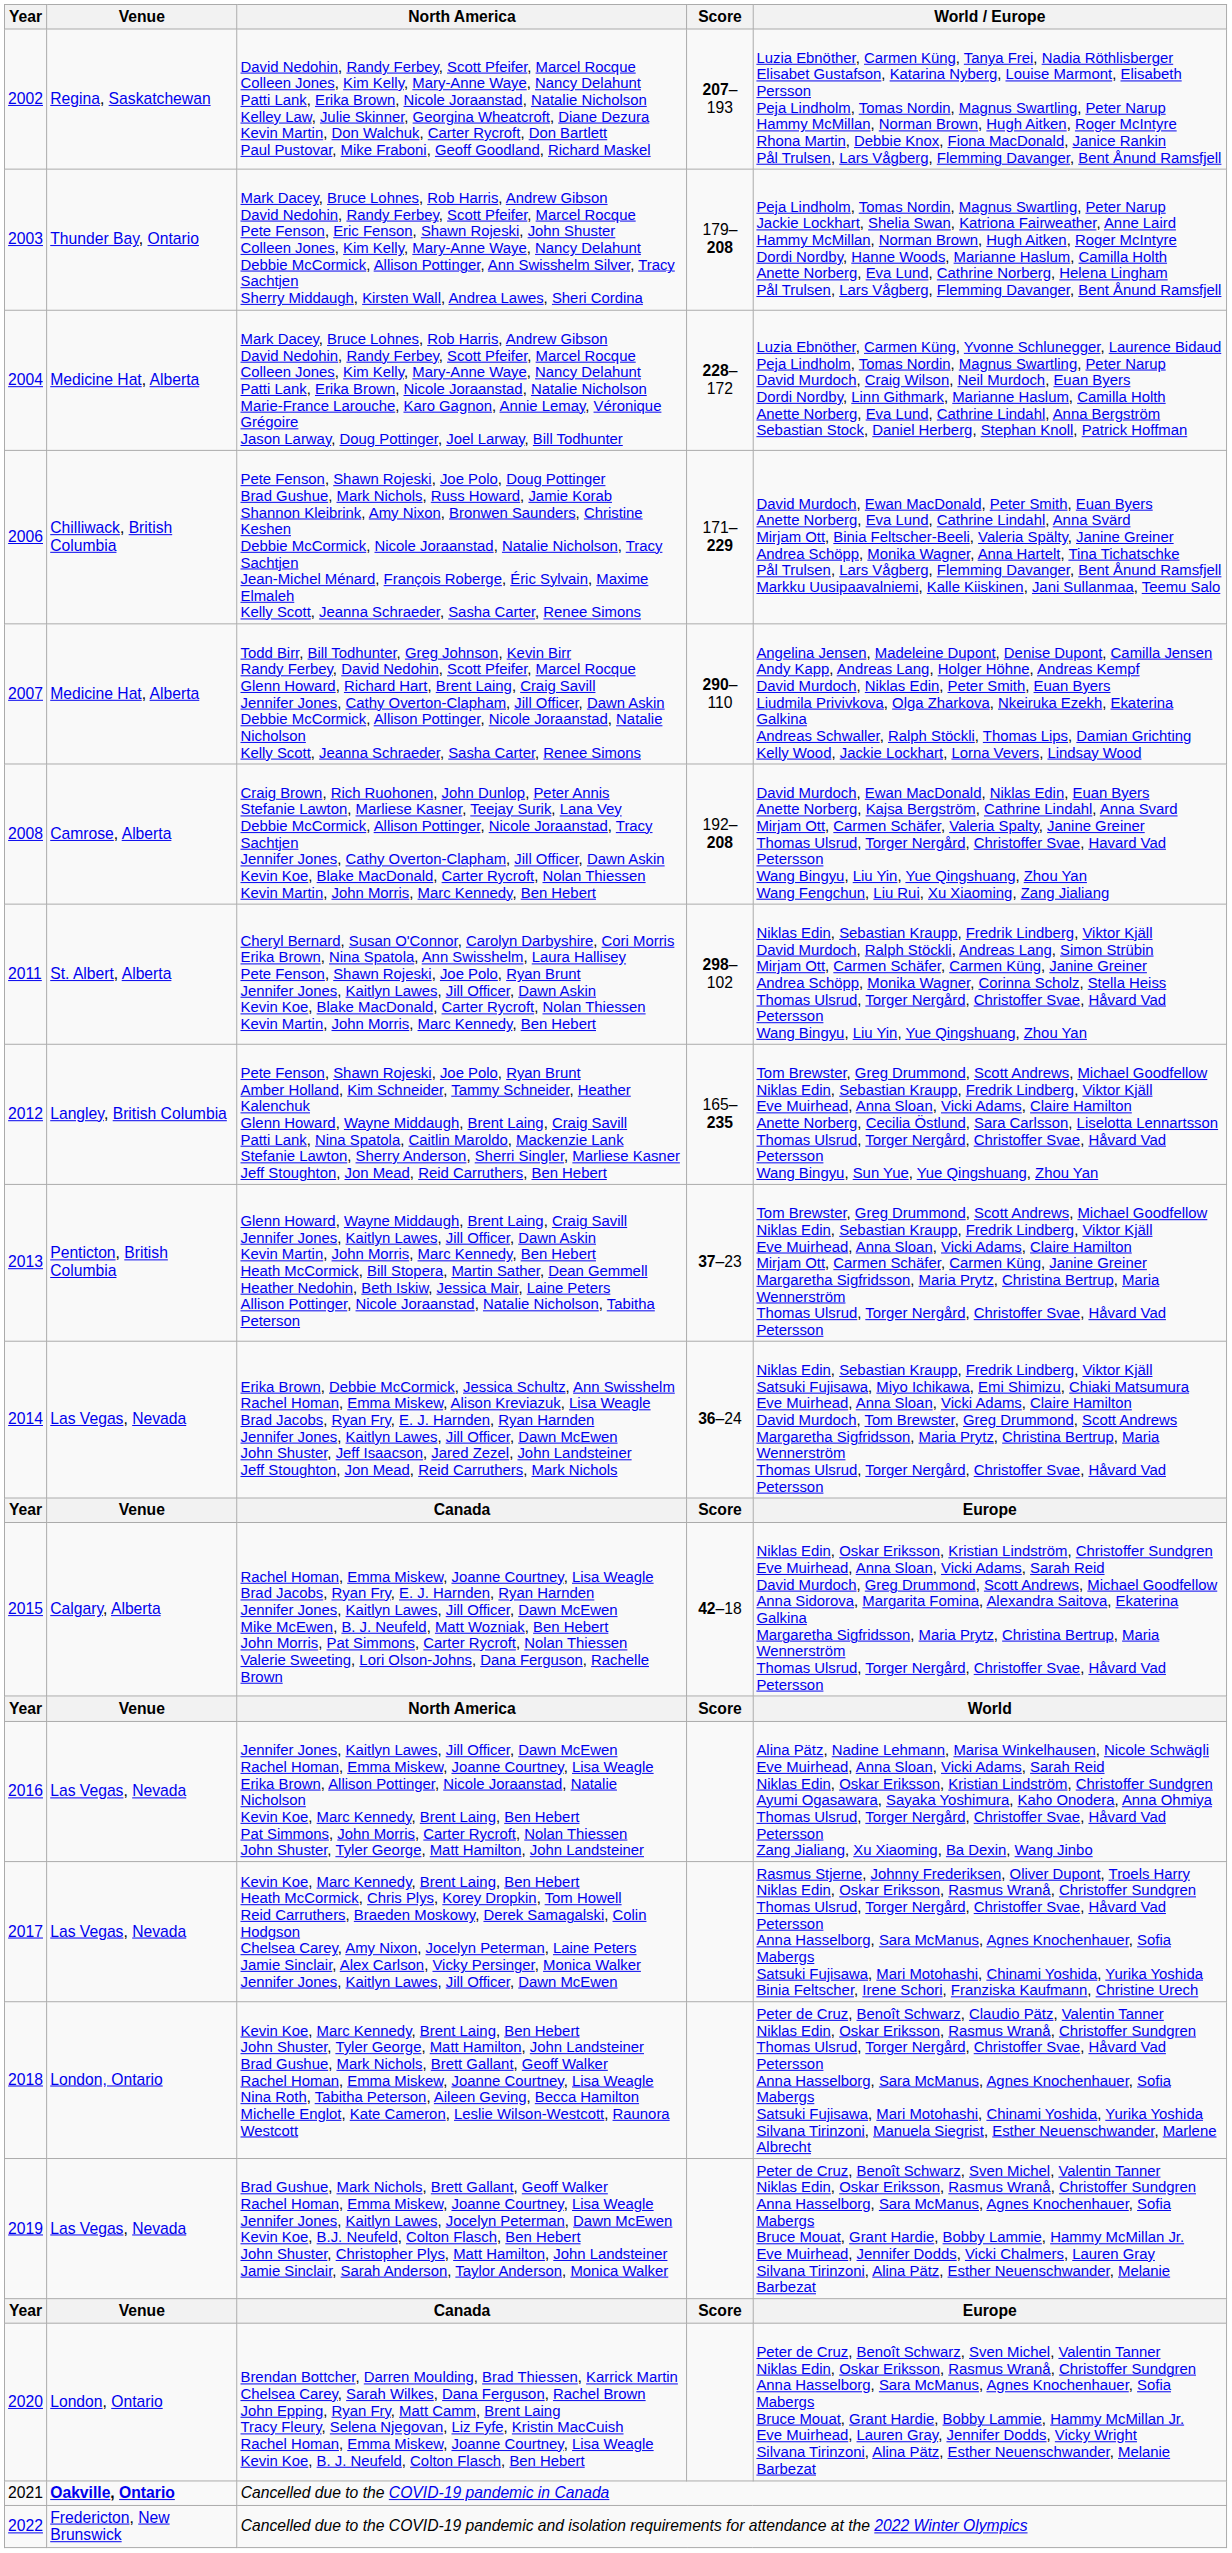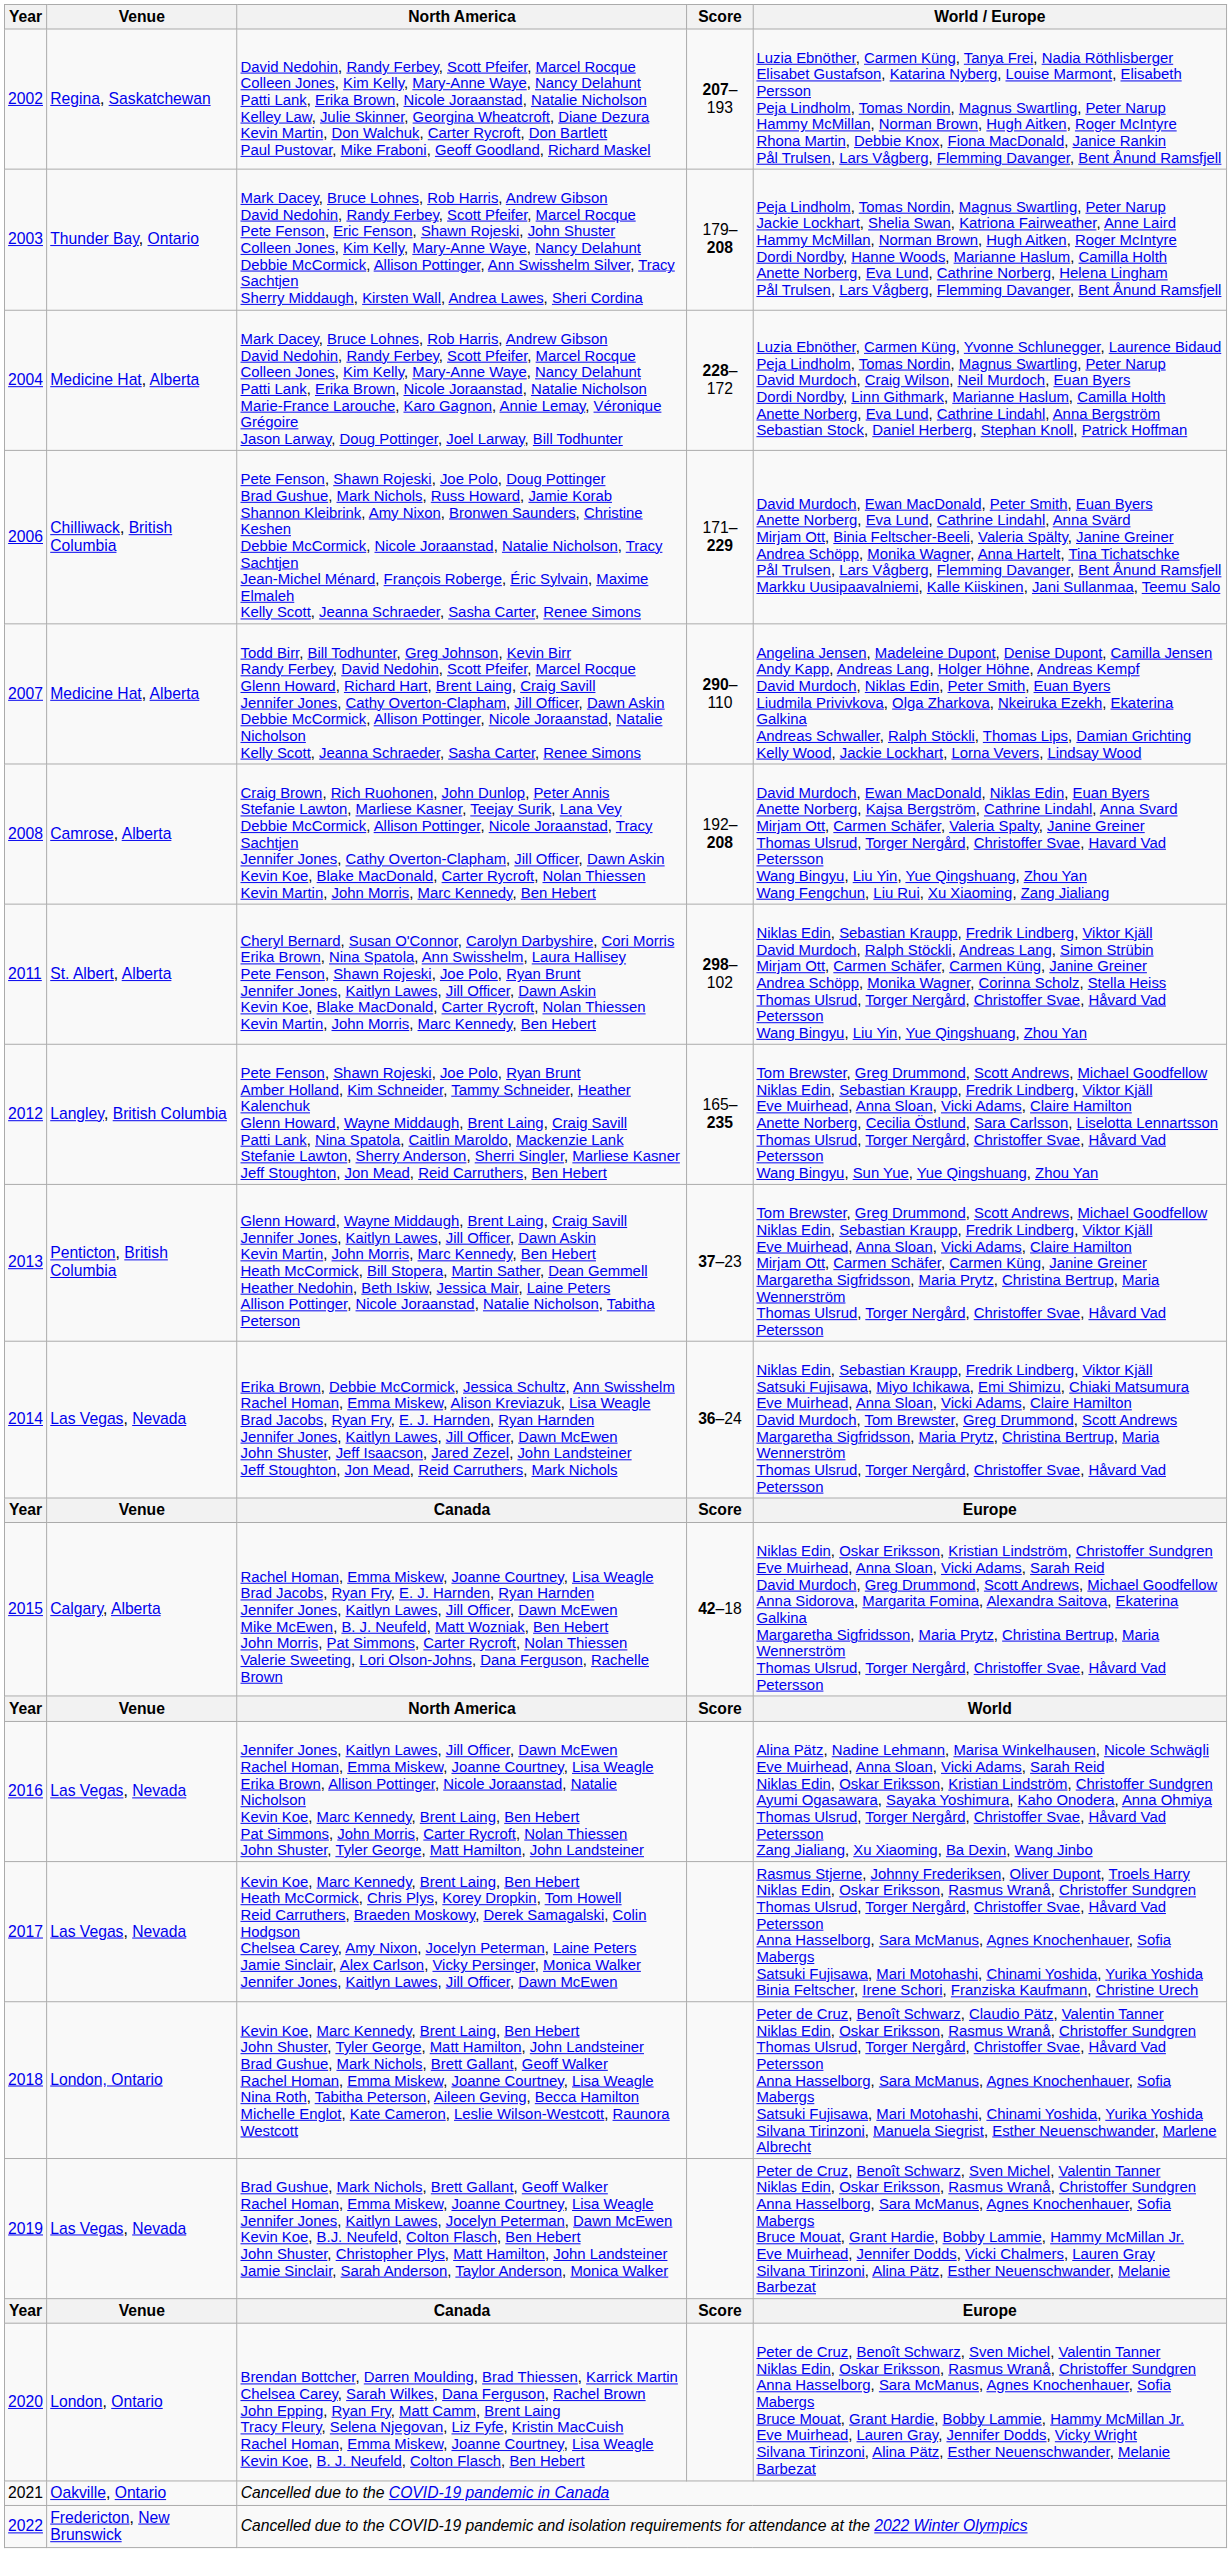(113, 2492) bold -> (108, 2492) normal
